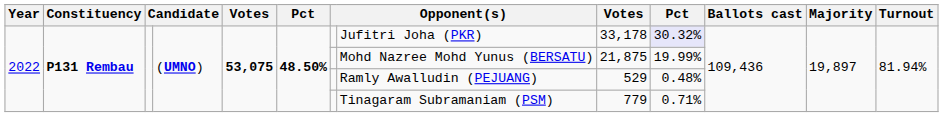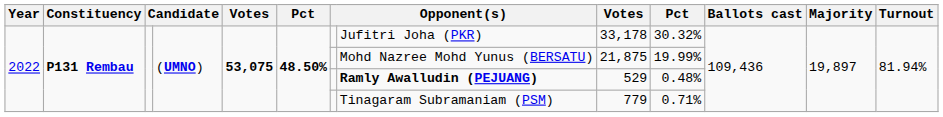(677, 37) lavender background -> (677, 37) no background
(439, 79) normal -> (439, 79) bold
